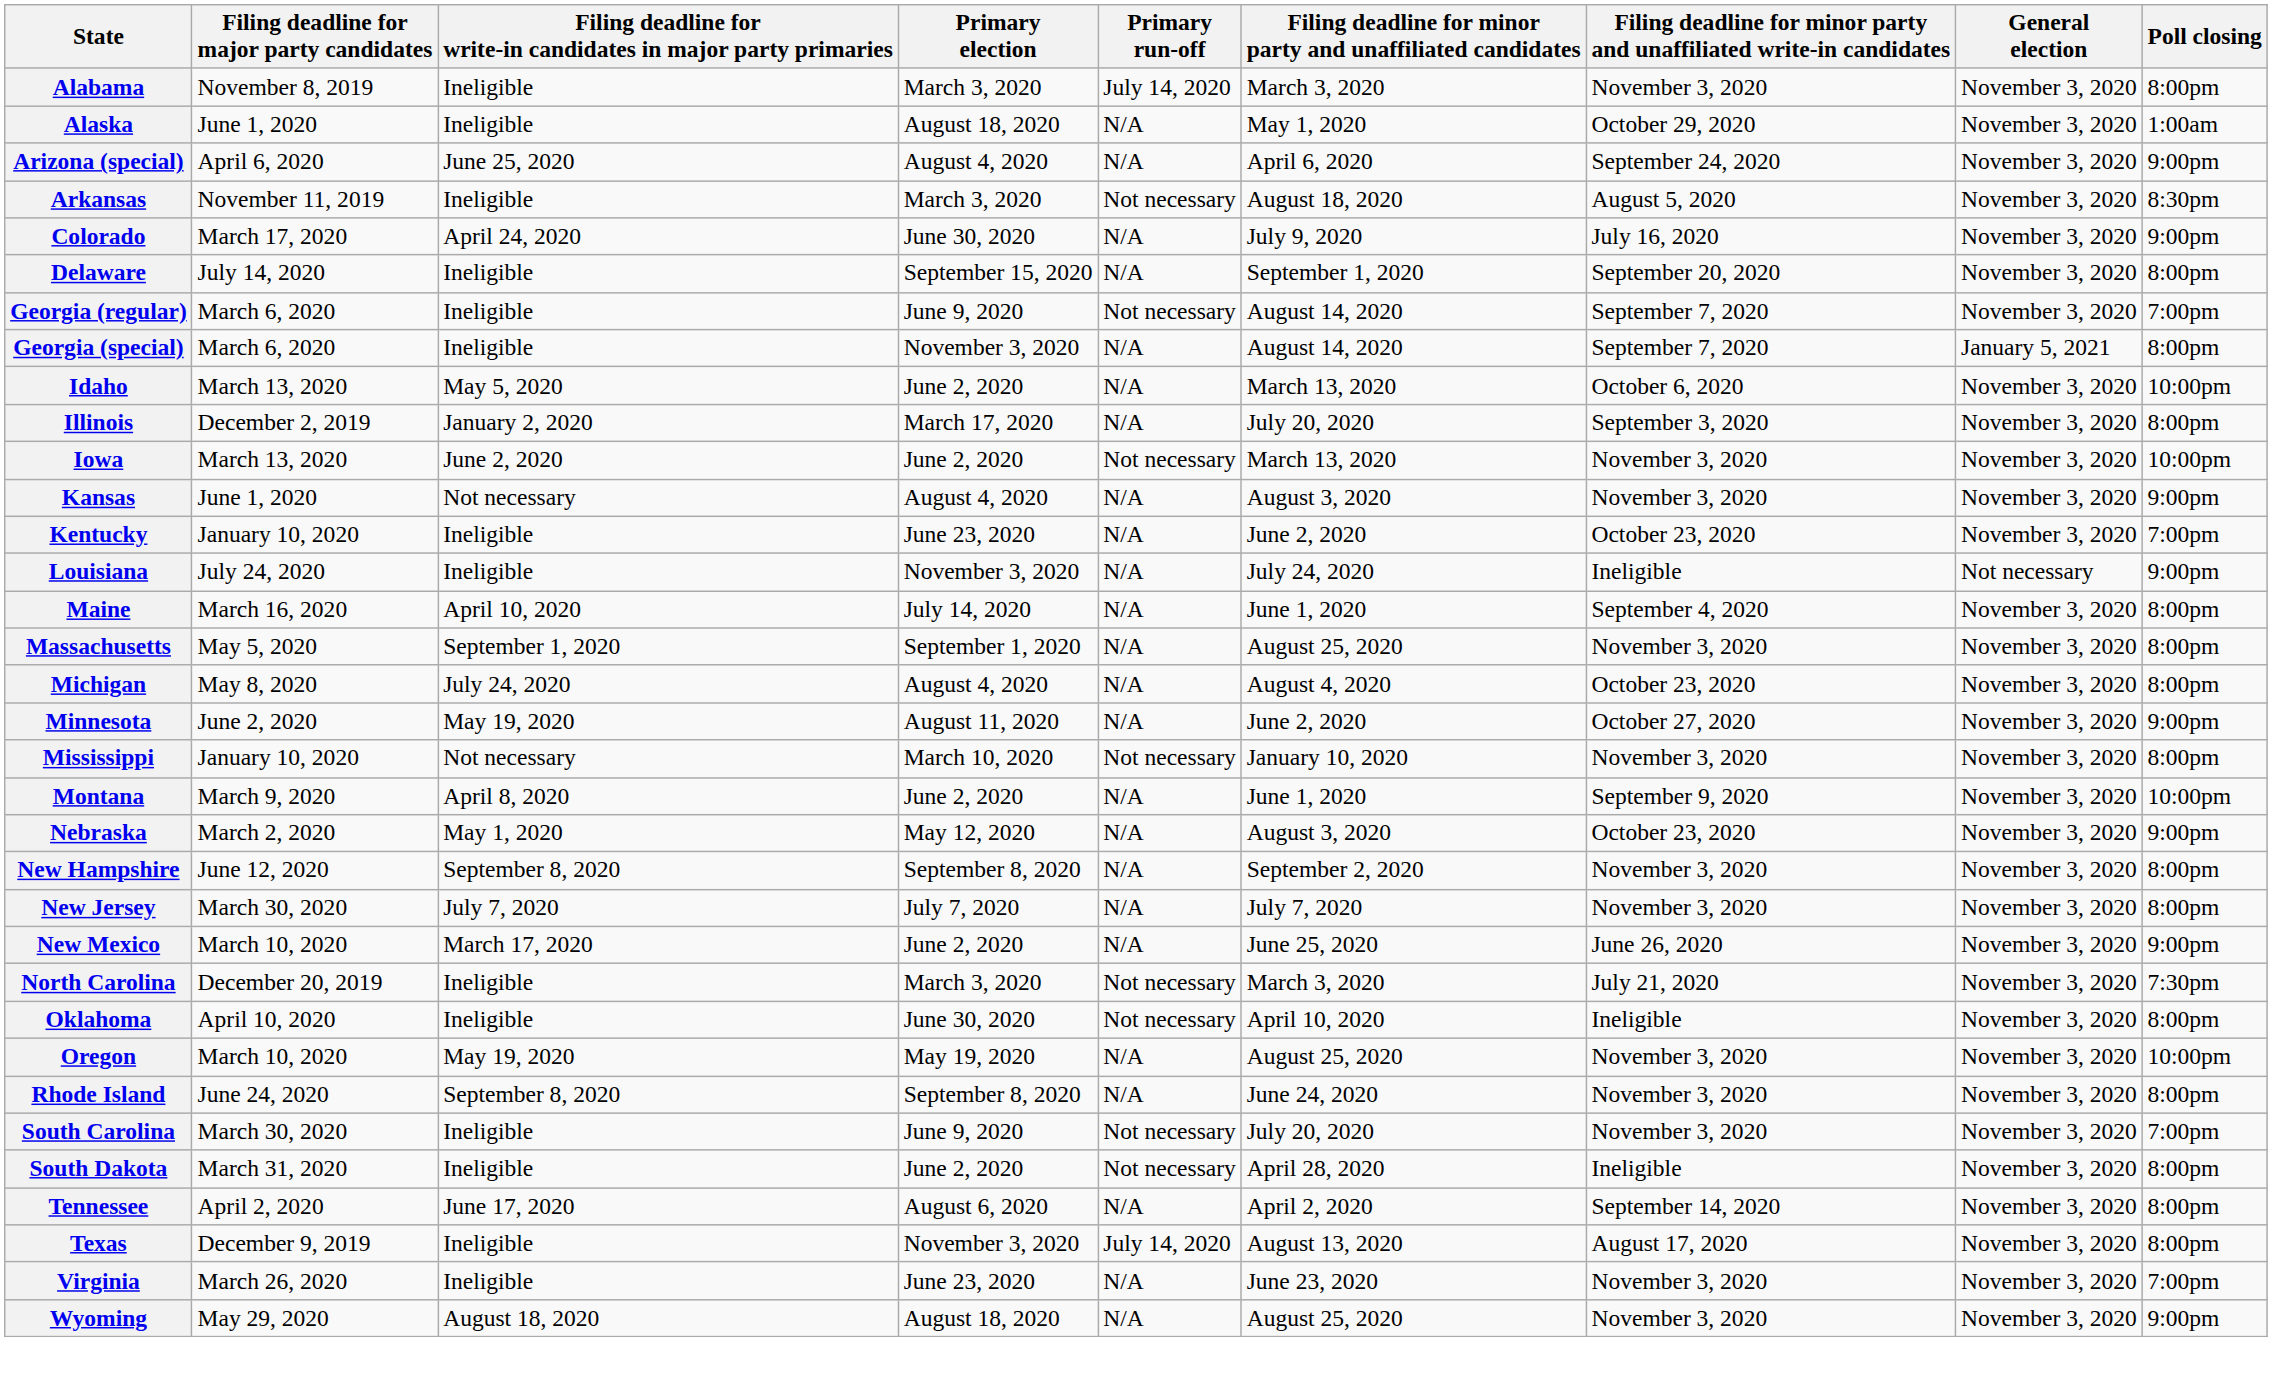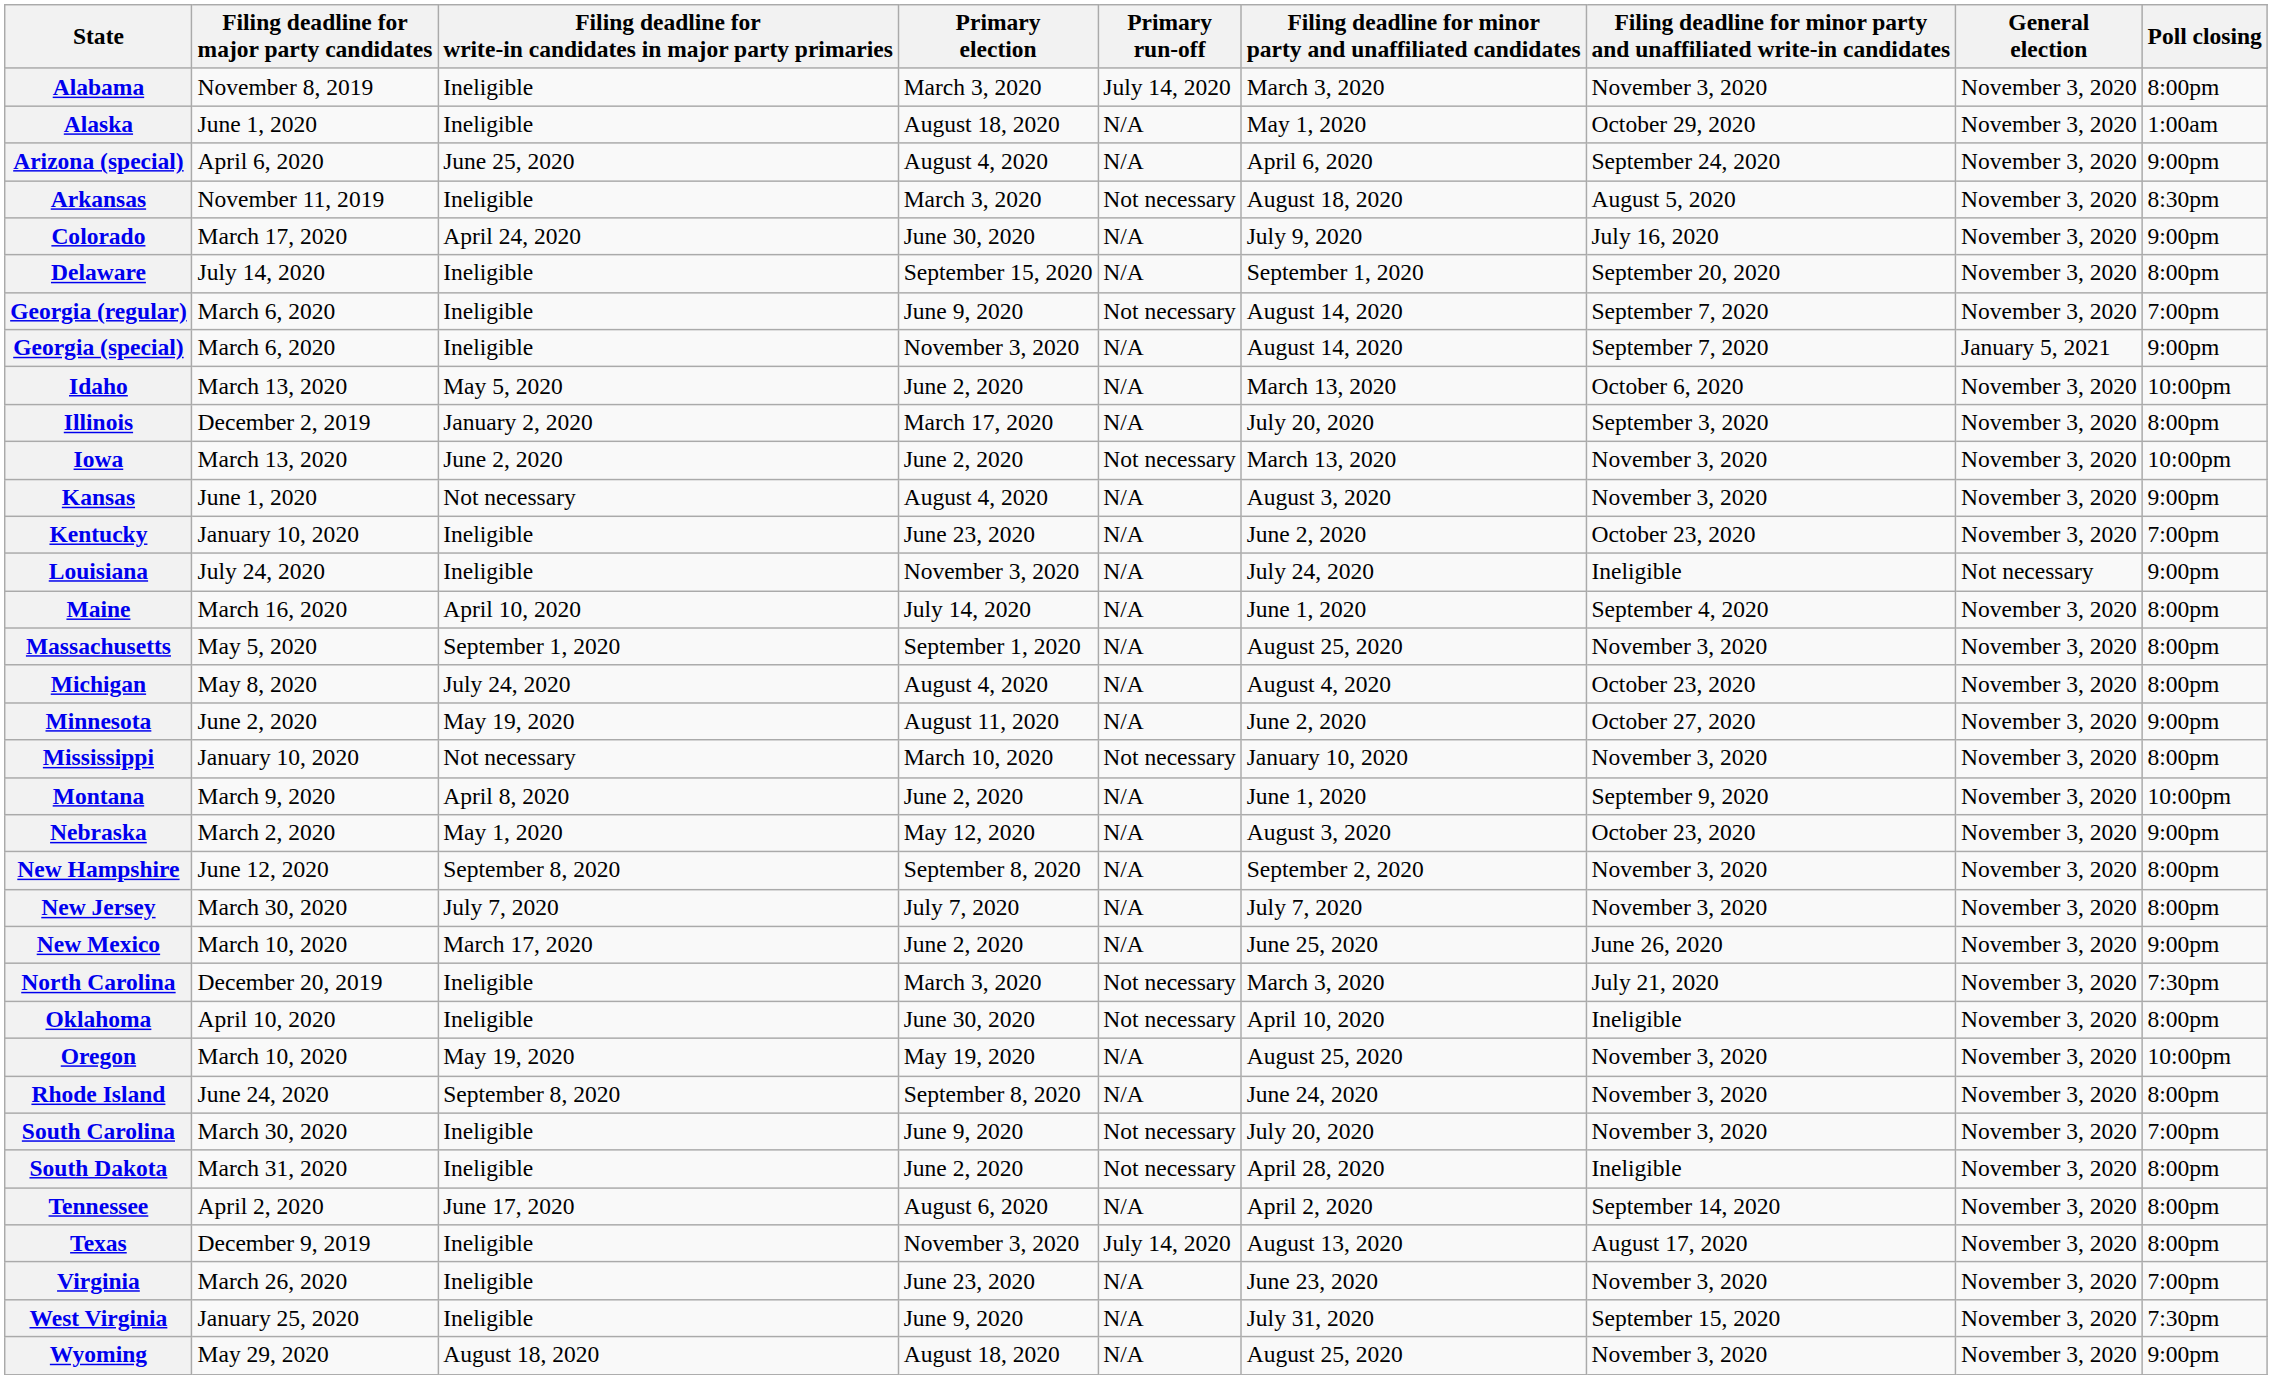(2183, 348) 8:00pm -> (2183, 348) 9:00pm
+ row: (98, 1317)
